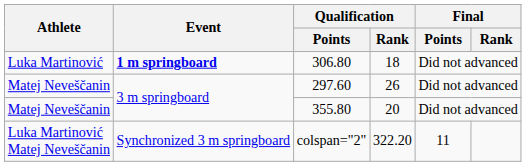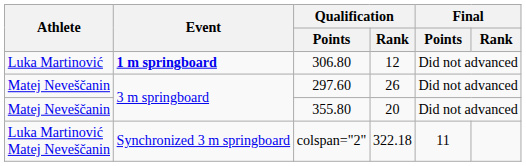(392, 63) 18 -> (392, 63) 12
(392, 141) 322.20 -> (392, 141) 322.18
